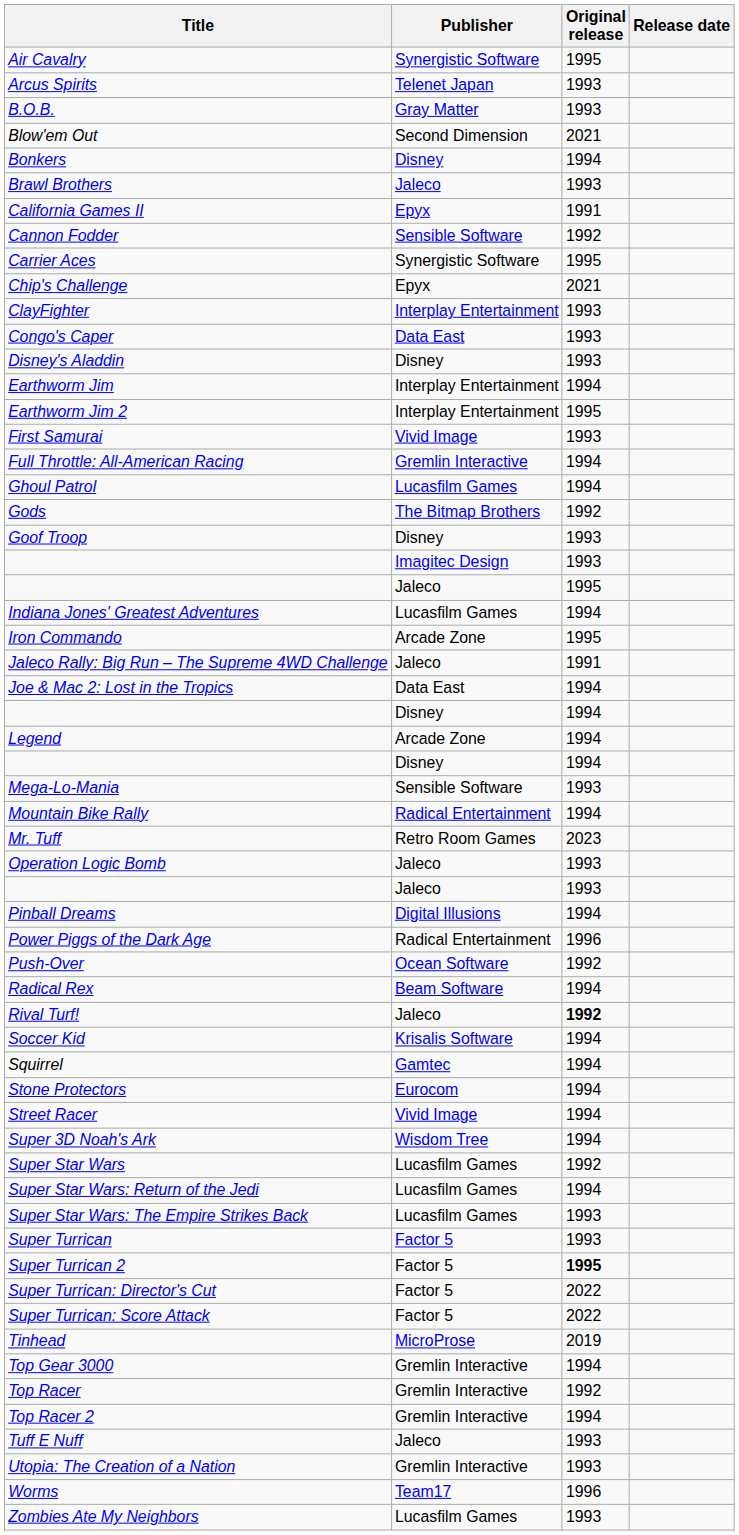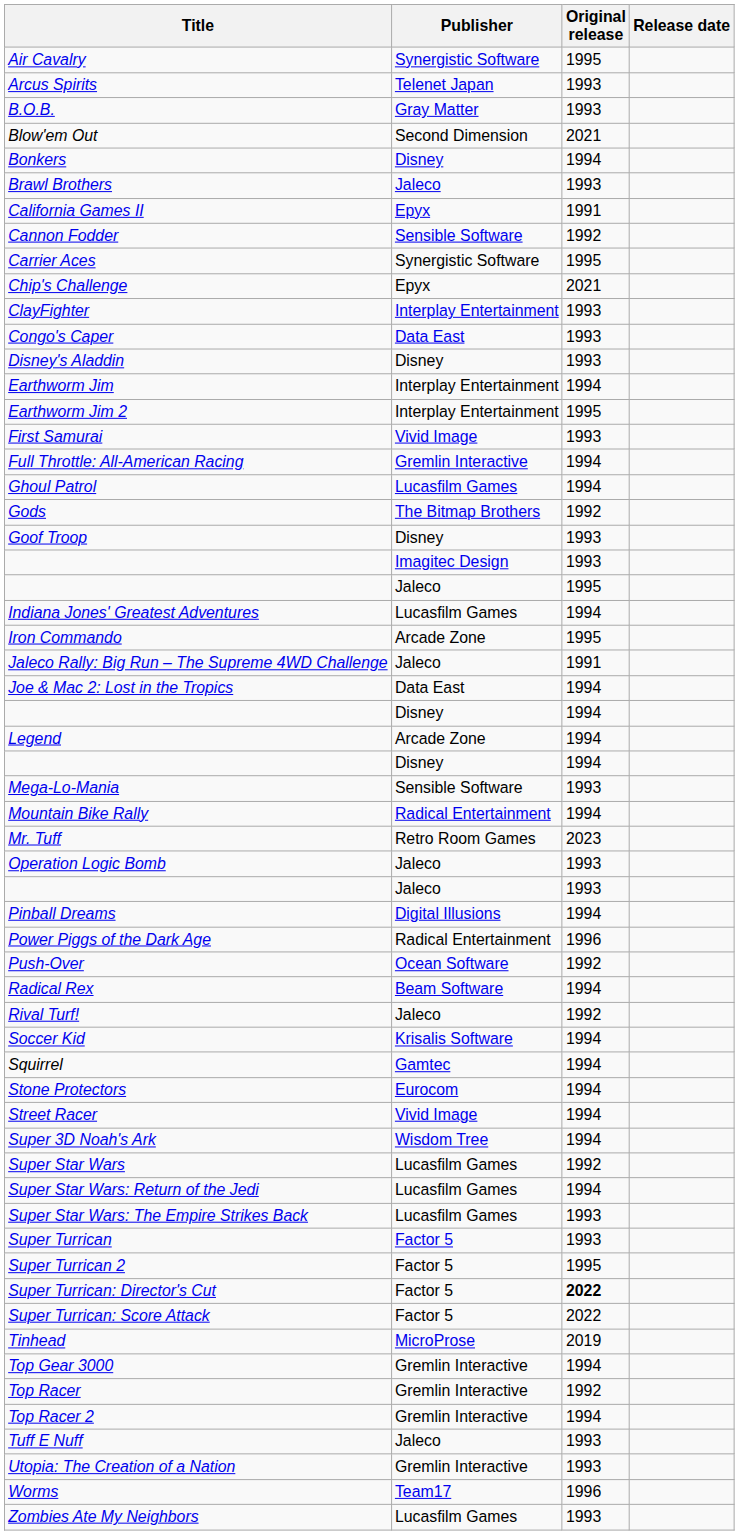(584, 1014) bold -> (584, 1014) normal
(584, 1265) bold -> (584, 1265) normal
(584, 1290) normal -> (584, 1290) bold
